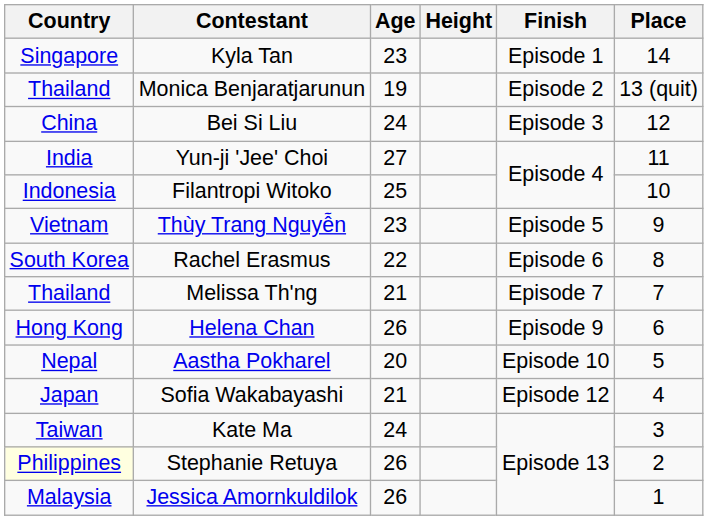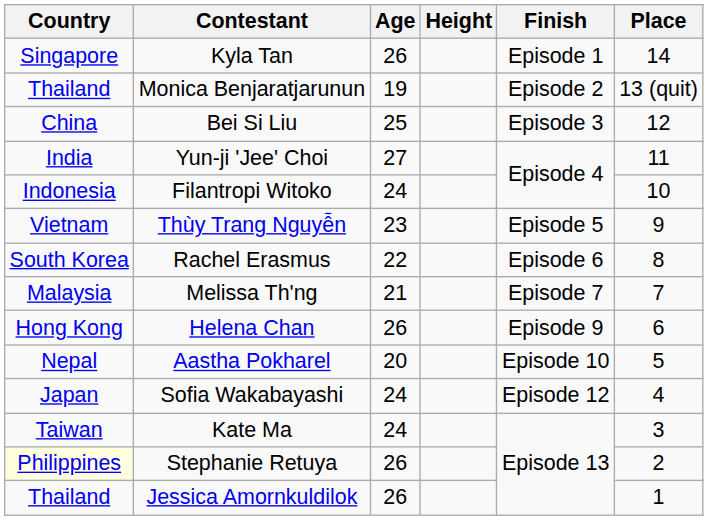(395, 55) 23 -> (395, 55) 26
(395, 123) 24 -> (395, 123) 25
(395, 191) 25 -> (395, 191) 24
(69, 293) Thailand -> (69, 293) Malaysia
(395, 395) 21 -> (395, 395) 24
(69, 497) Malaysia -> (69, 497) Thailand
